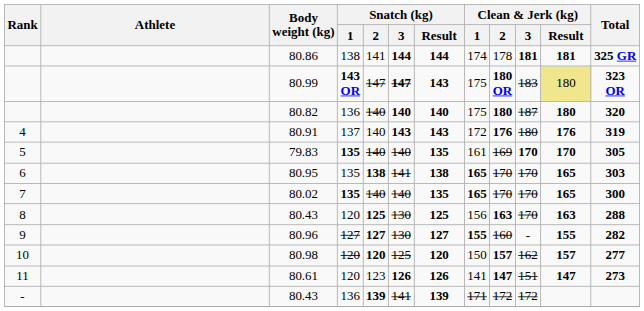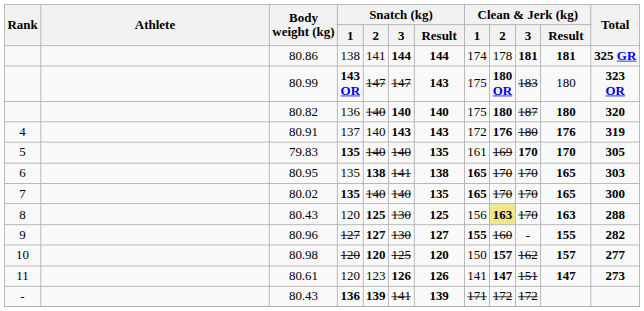(401, 83) bold -> (401, 83) normal
(566, 83) khaki background -> (566, 83) no background
(503, 214) no background -> (503, 214) khaki background
(350, 296) normal -> (350, 296) bold
